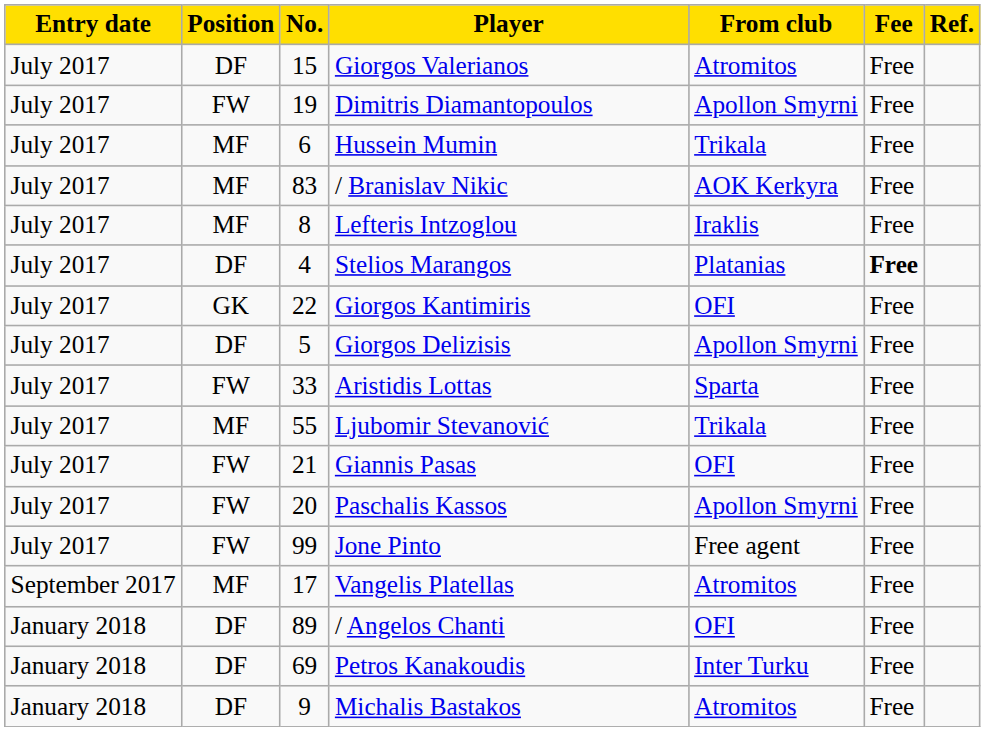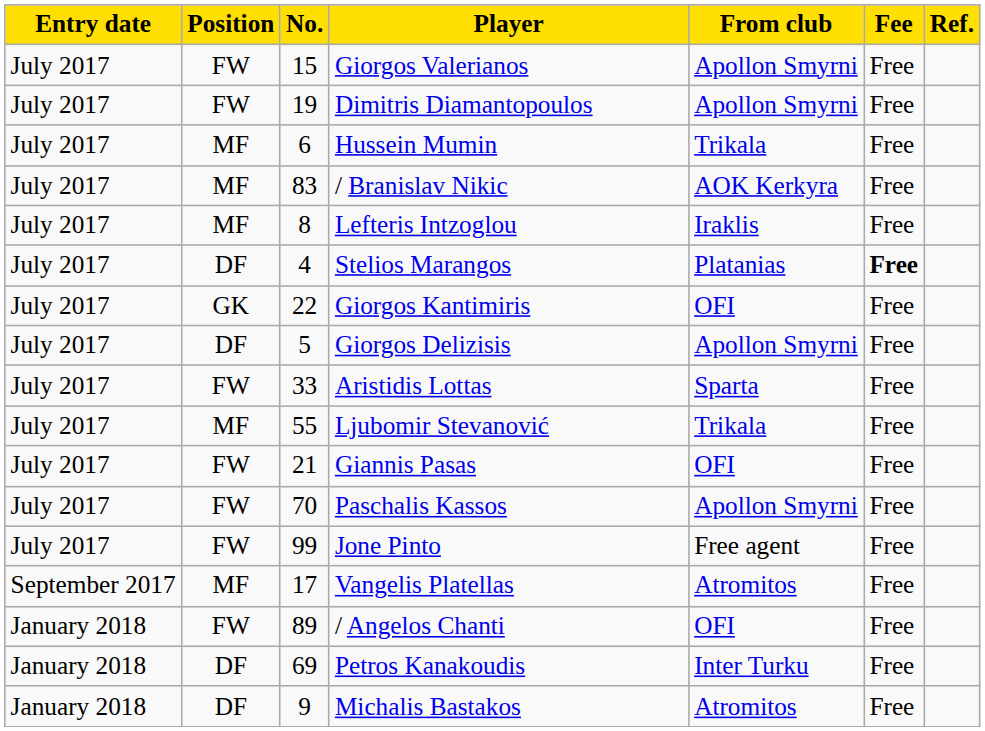(231, 64) DF -> (231, 64) FW
(745, 64) Atromitos -> (776, 64) Apollon Smyrni
(305, 505) 20 -> (305, 505) 70
(231, 625) DF -> (231, 625) FW
